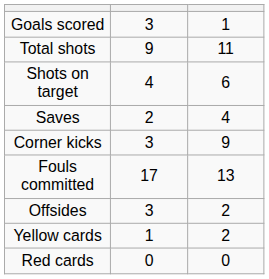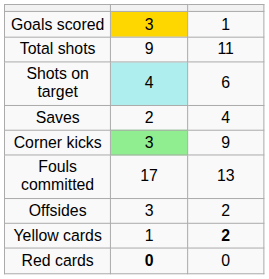(149, 24) no background -> (149, 24) gold background
(149, 83) no background -> (149, 83) paleturquoise background
(149, 142) no background -> (149, 142) lightgreen background
(226, 235) normal -> (226, 235) bold
(149, 260) normal -> (149, 260) bold
